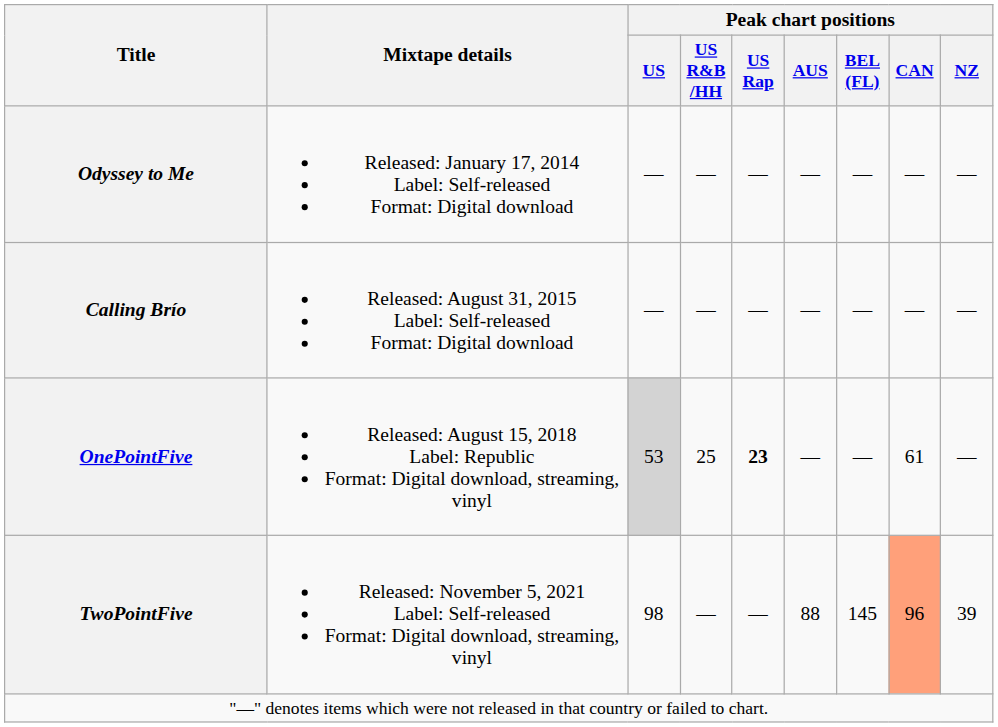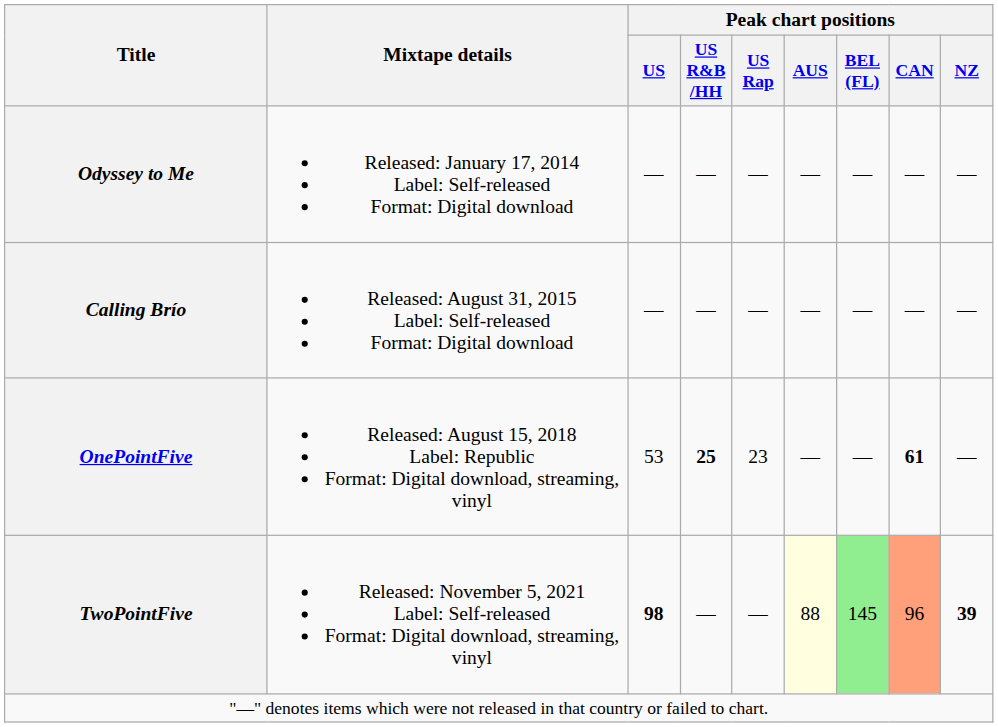(654, 456) lightgrey background -> (654, 456) no background
(706, 456) normal -> (706, 456) bold
(758, 456) bold -> (758, 456) normal
(915, 456) normal -> (915, 456) bold
(654, 614) normal -> (654, 614) bold
(810, 614) no background -> (810, 614) lightyellow background
(862, 614) no background -> (862, 614) lightgreen background
(967, 614) normal -> (967, 614) bold
